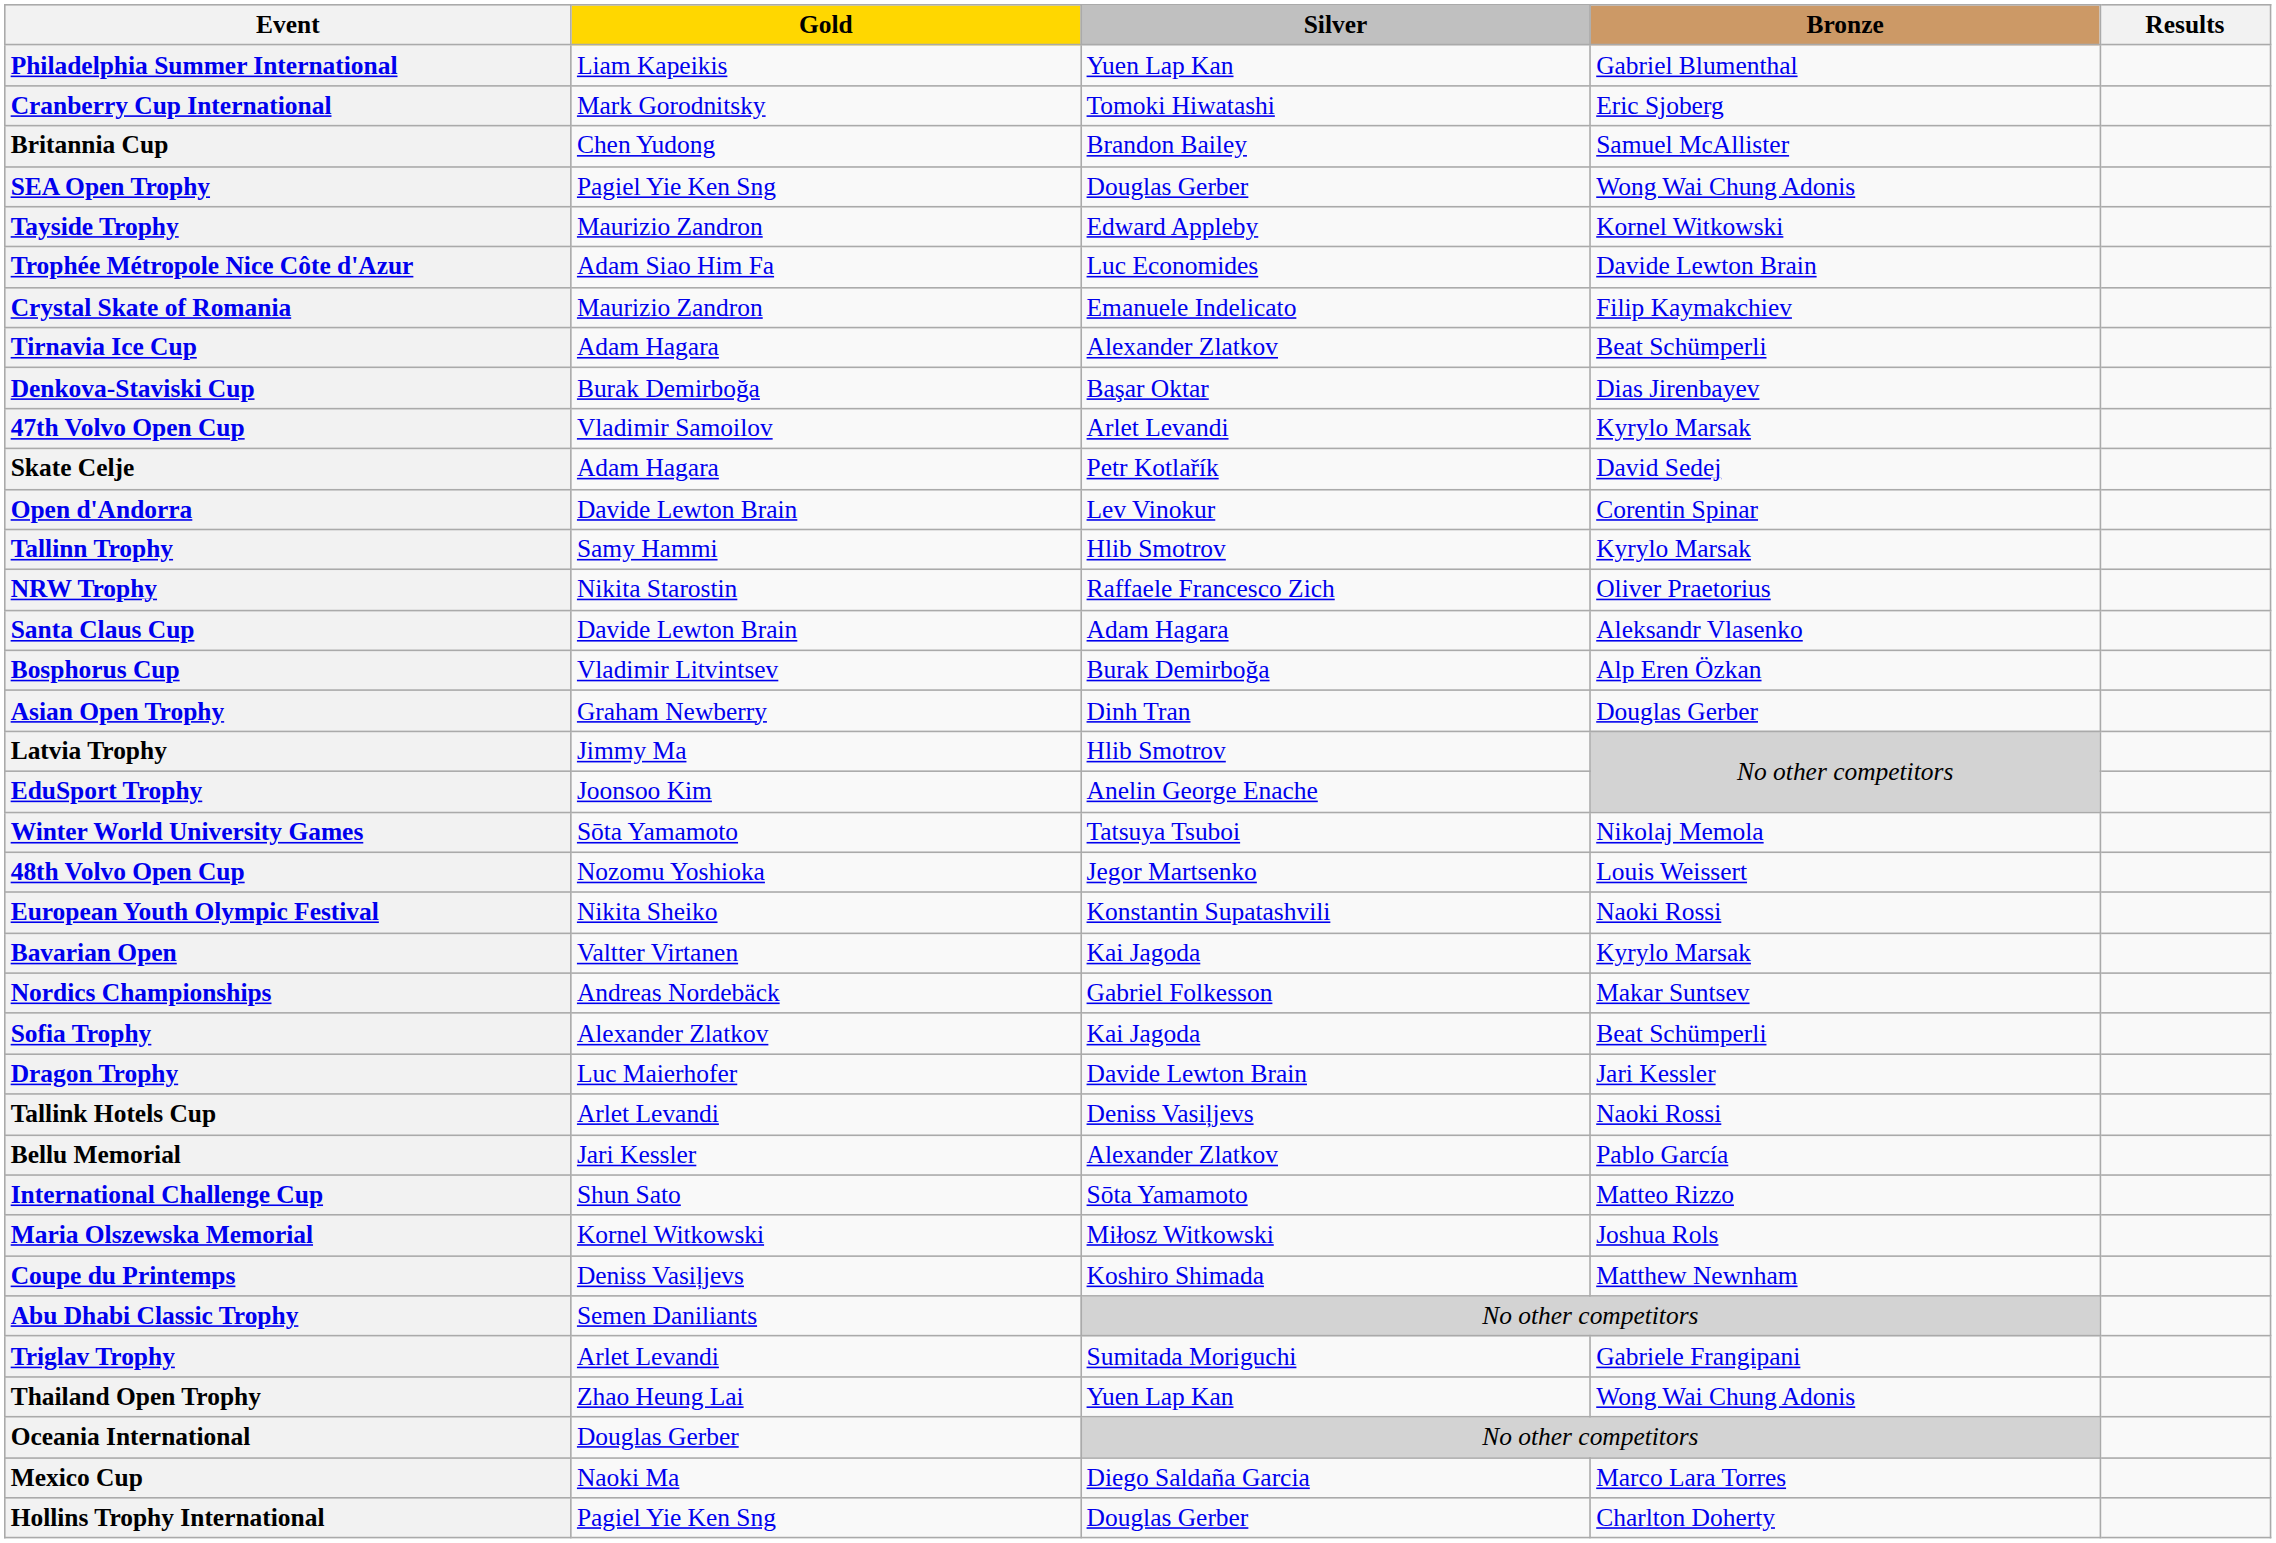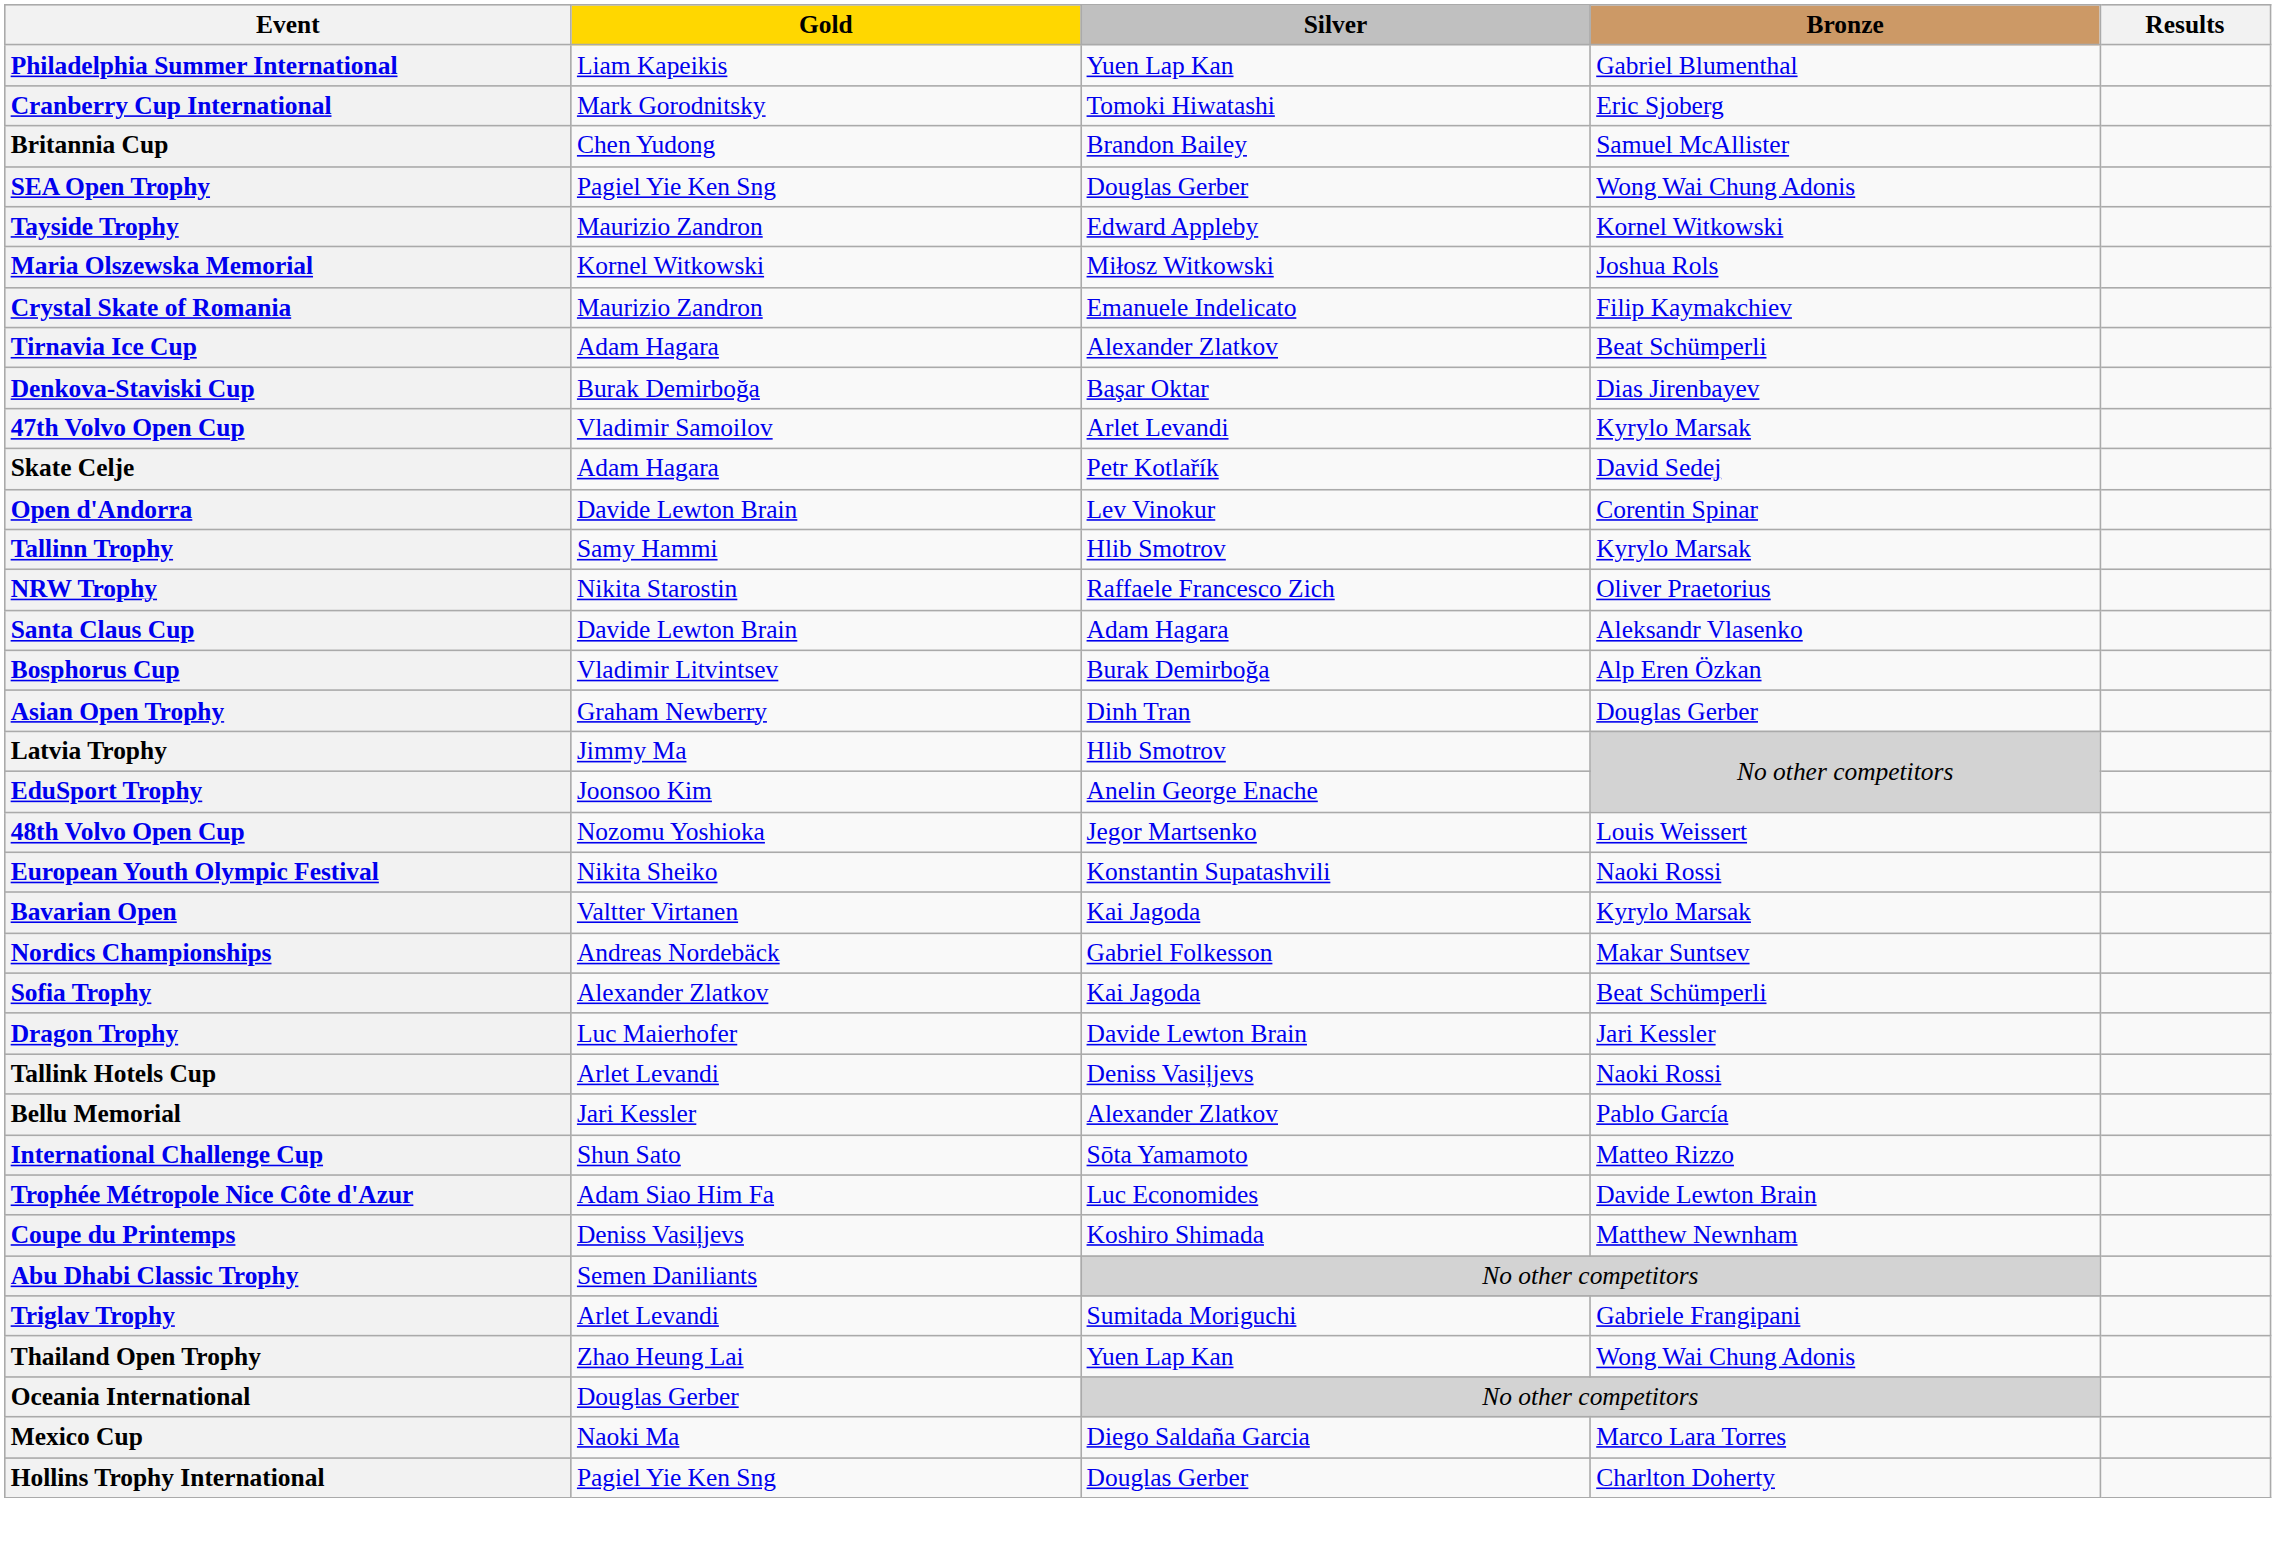rows swapped: (212, 266) <-> (162, 1235)
- row: (187, 831)
